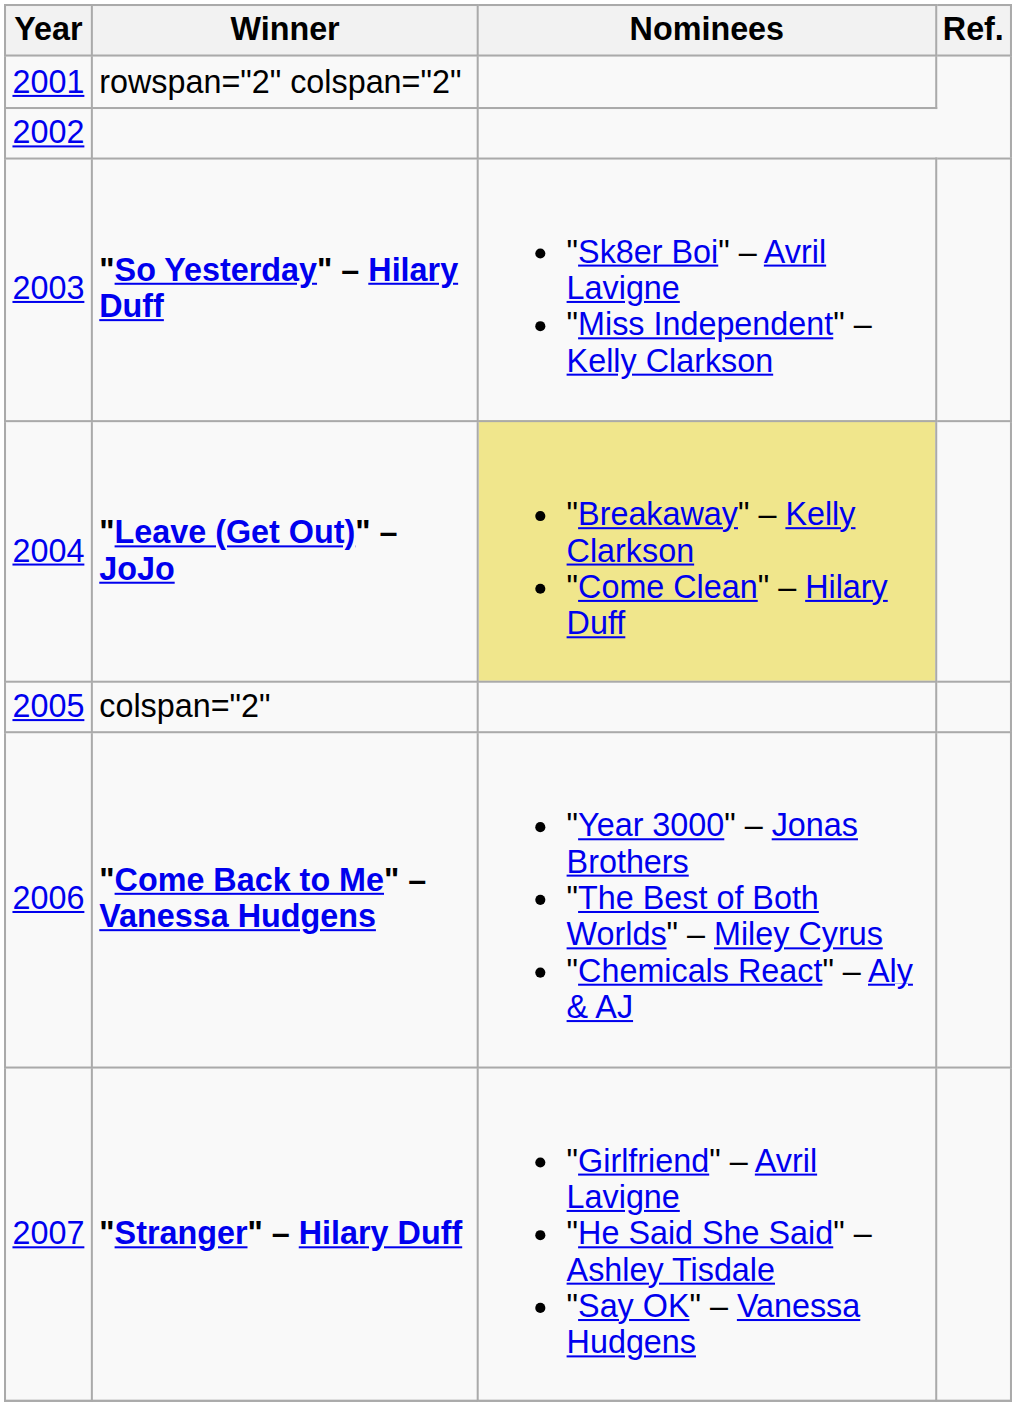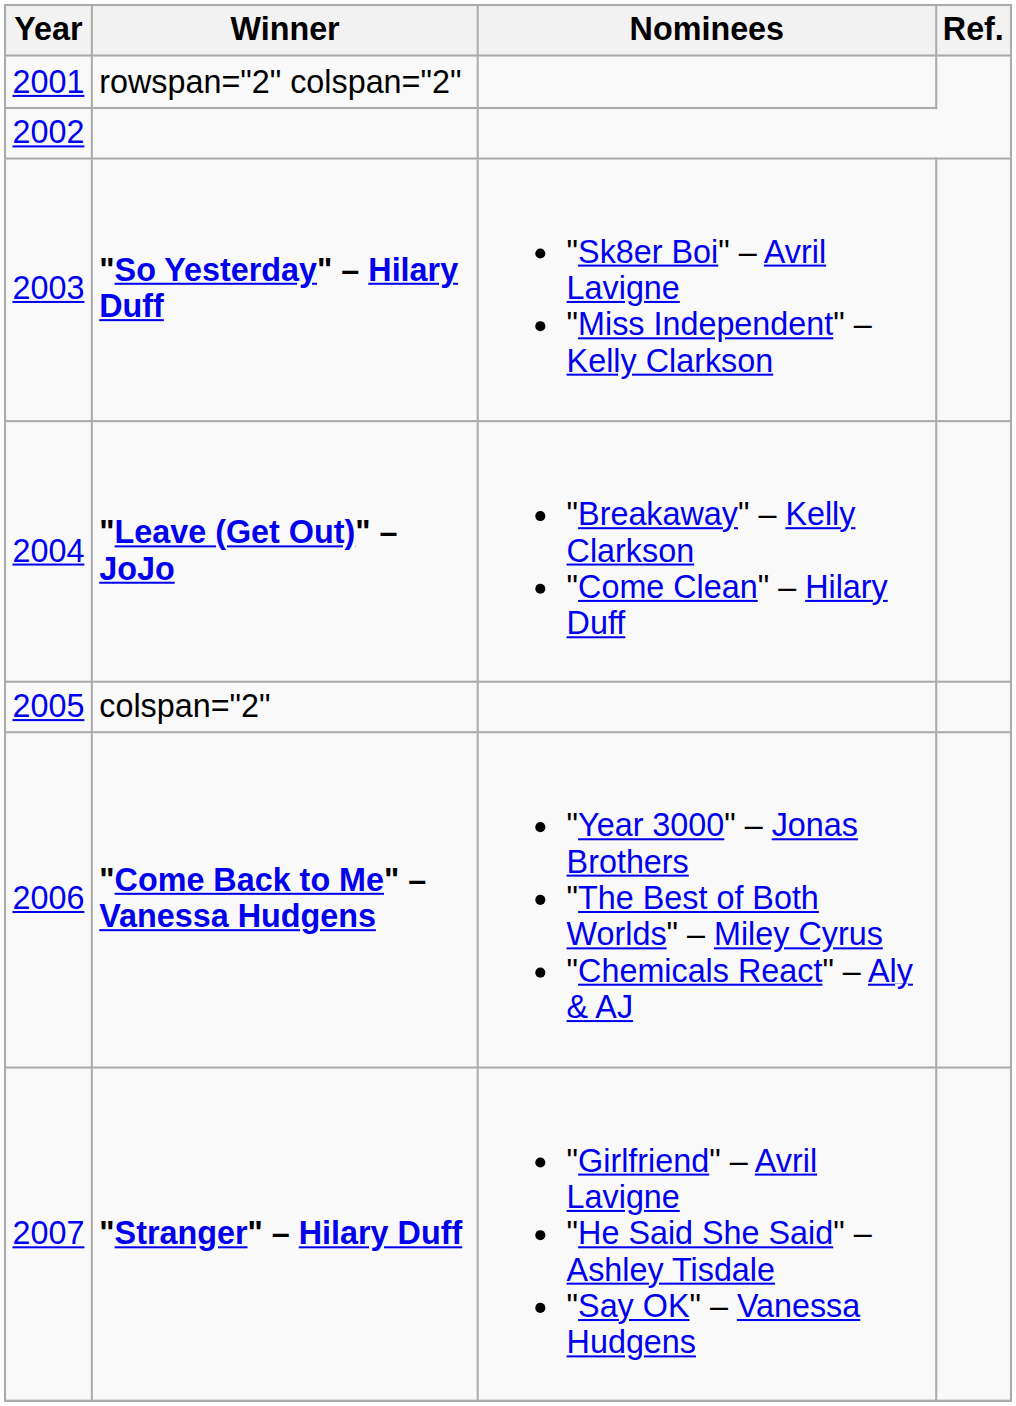(707, 569) khaki background -> (707, 569) no background
